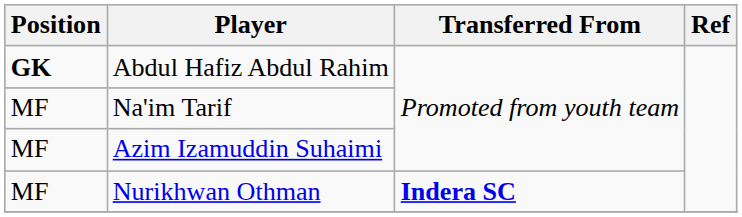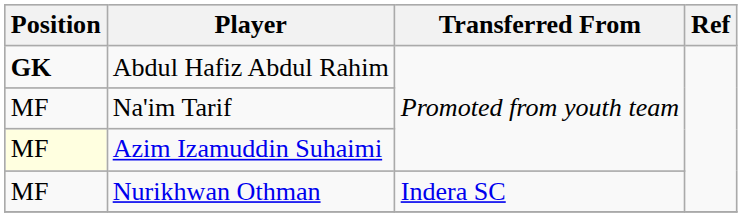(30, 149) no background -> (30, 149) lightyellow background
(458, 190) bold -> (453, 190) normal
